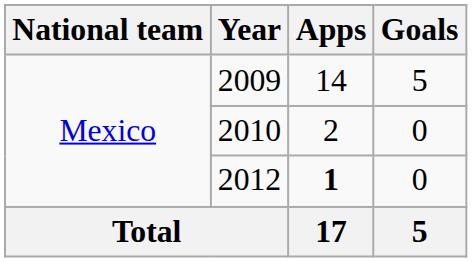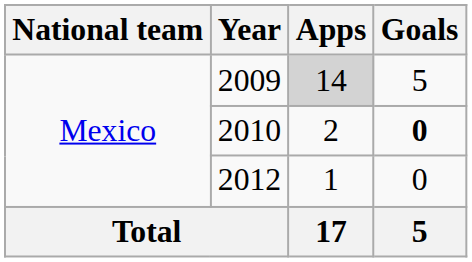(331, 79) no background -> (331, 79) lightgrey background
(420, 130) normal -> (420, 130) bold
(331, 180) bold -> (331, 180) normal
